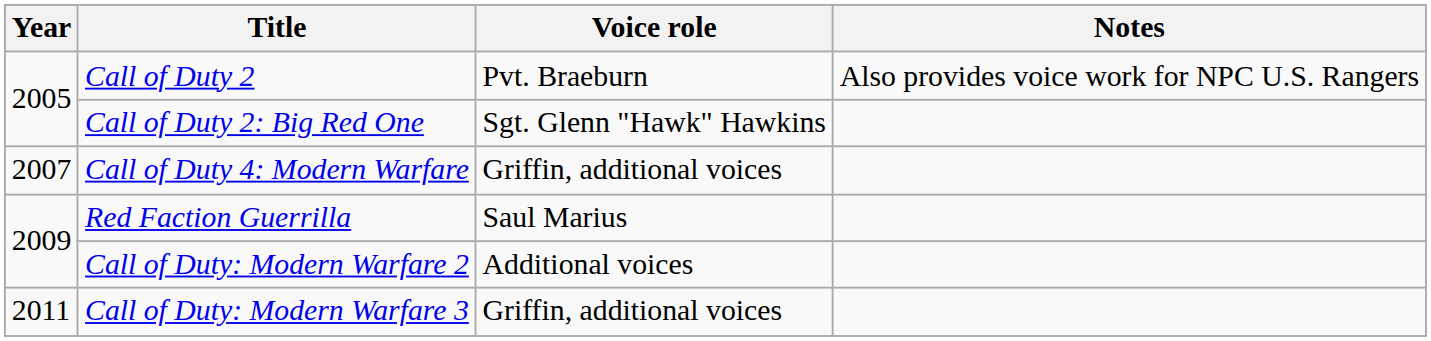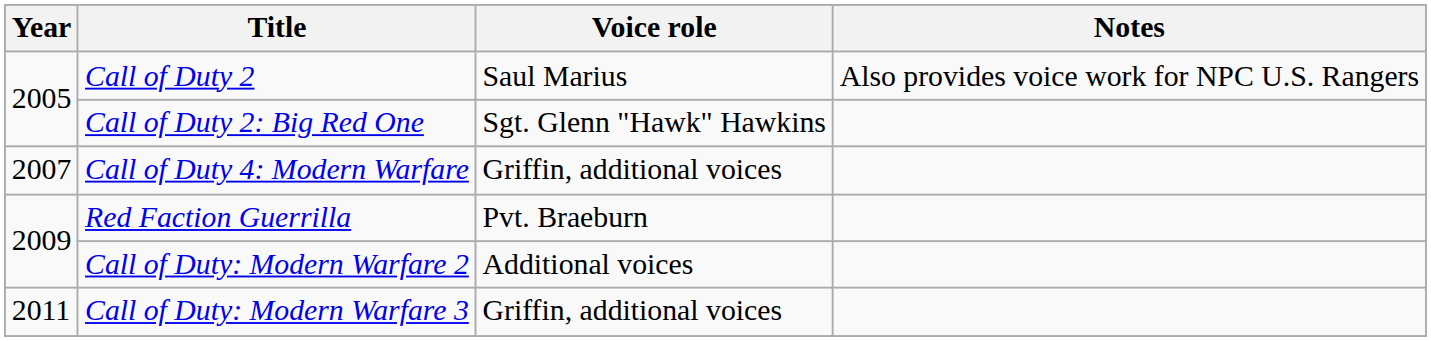(565, 75) Pvt. Braeburn -> (555, 75) Saul Marius
(555, 216) Saul Marius -> (565, 216) Pvt. Braeburn
